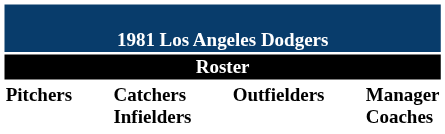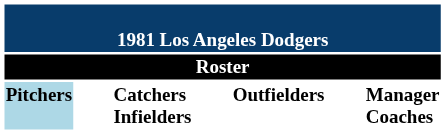(39, 94) no background -> (39, 94) lightblue background
